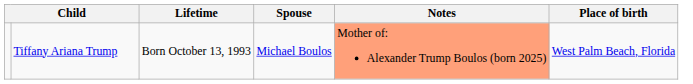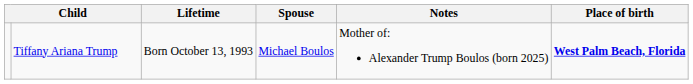(442, 45) lightsalmon background -> (444, 45) no background
(613, 51) normal -> (620, 51) bold
